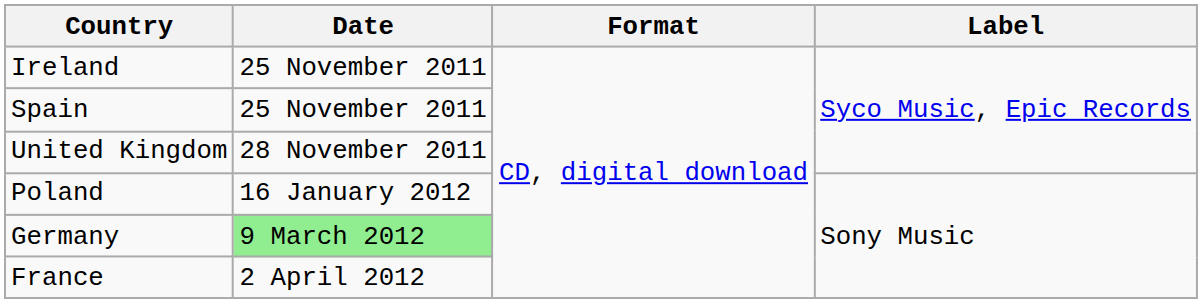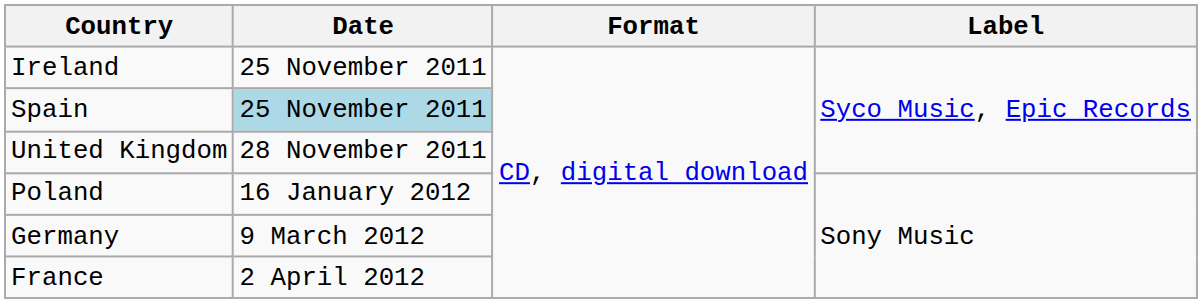(363, 110) no background -> (363, 110) lightblue background
(332, 236) lightgreen background -> (332, 236) no background
